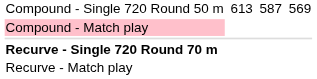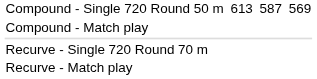(77, 27) pink background -> (77, 27) no background
(112, 49) bold -> (107, 49) normal
